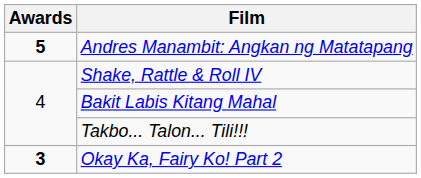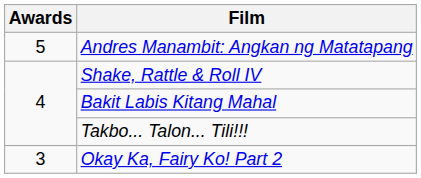(41, 46) bold -> (41, 46) normal
(41, 159) bold -> (41, 159) normal
